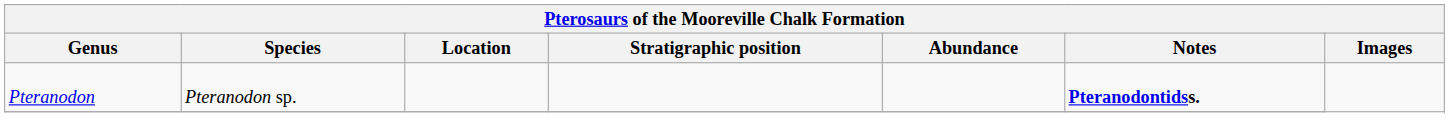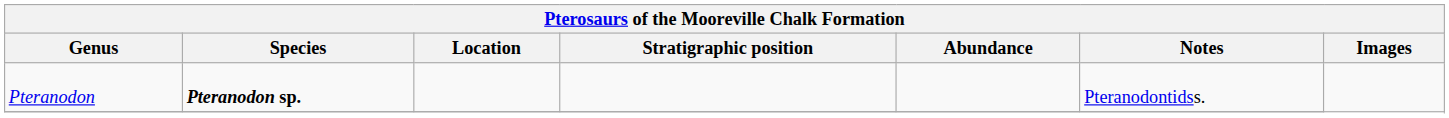(241, 97) normal -> (244, 97) bold
(1134, 97) bold -> (1145, 97) normal
